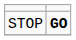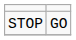(59, 23) bold -> (59, 23) normal
